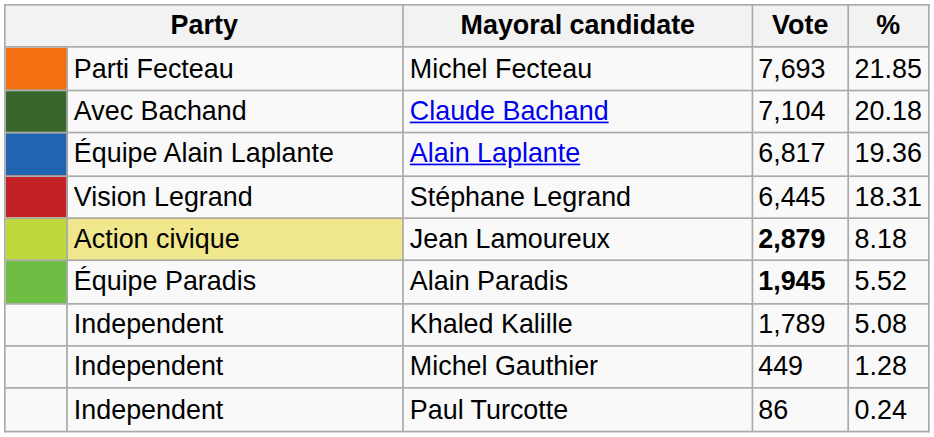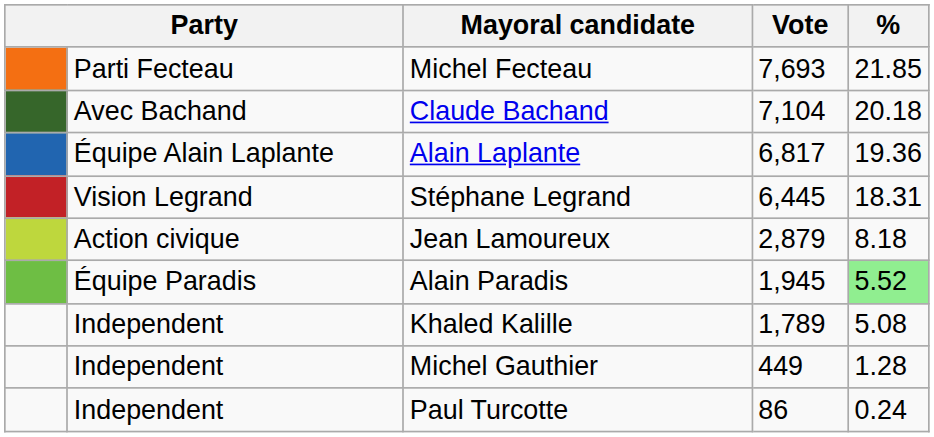(157, 238) khaki background -> (157, 238) no background
(792, 238) bold -> (792, 238) normal
(792, 281) bold -> (792, 281) normal
(881, 281) no background -> (881, 281) lightgreen background
